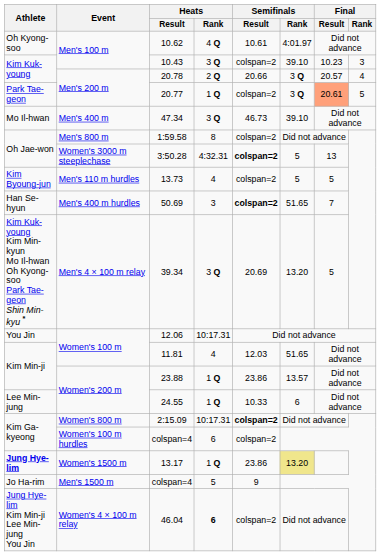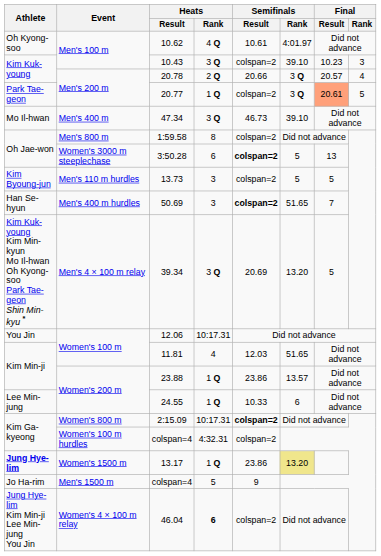(213, 156) 4:32.31 -> (213, 156) 6
(213, 180) 4 -> (213, 180) 3
(213, 439) 6 -> (213, 439) 4:32.31
